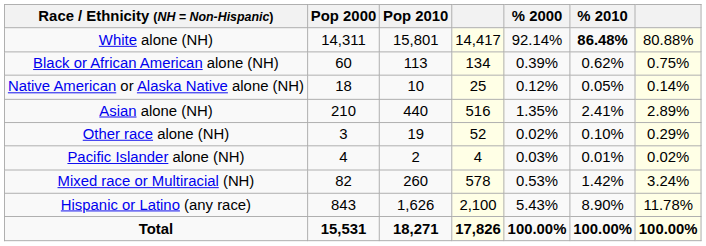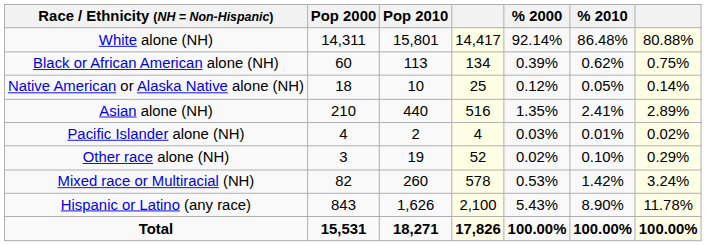(603, 39) bold -> (603, 39) normal
rows swapped: (156, 157) <-> (156, 134)
